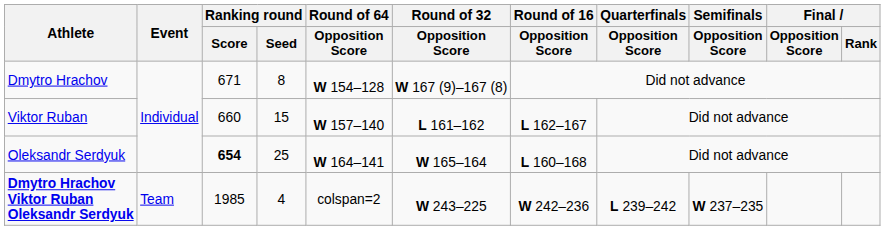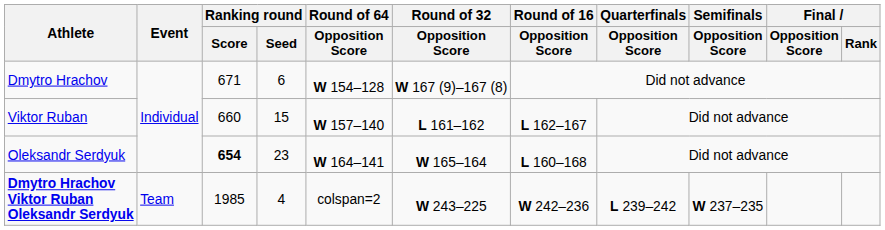(281, 80) 8 -> (281, 80) 6
(281, 155) 25 -> (281, 155) 23
